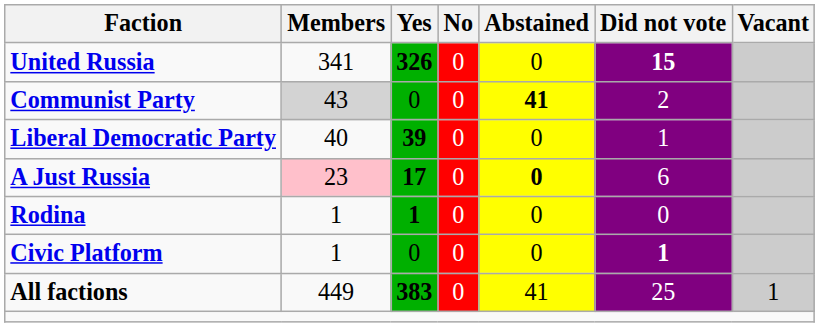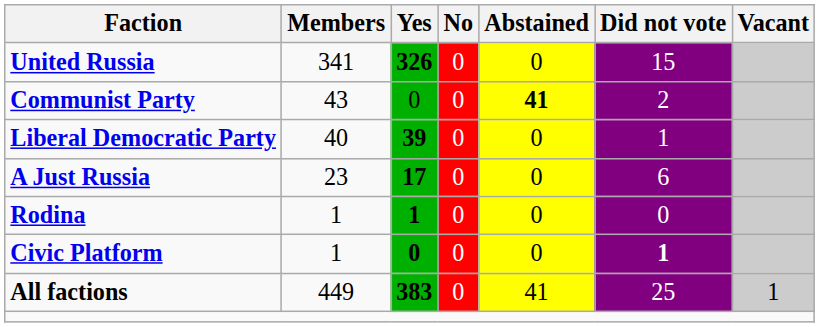(663, 61) bold -> (663, 61) normal
(336, 100) lightgrey background -> (336, 100) no background
(336, 176) pink background -> (336, 176) no background
(537, 176) bold -> (537, 176) normal
(414, 253) normal -> (414, 253) bold
